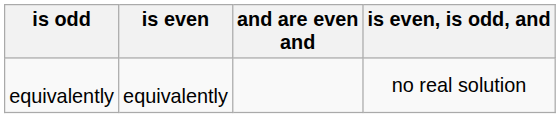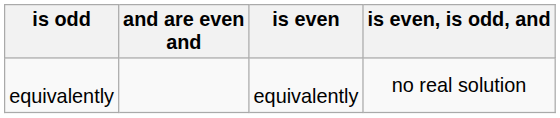columns swapped: (175, 20) <-> (298, 31)
